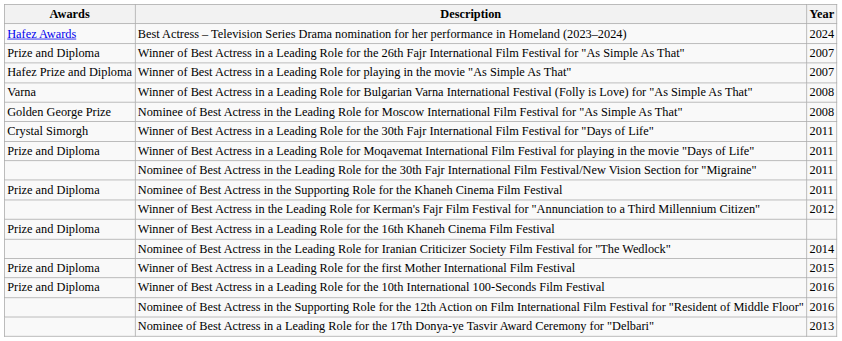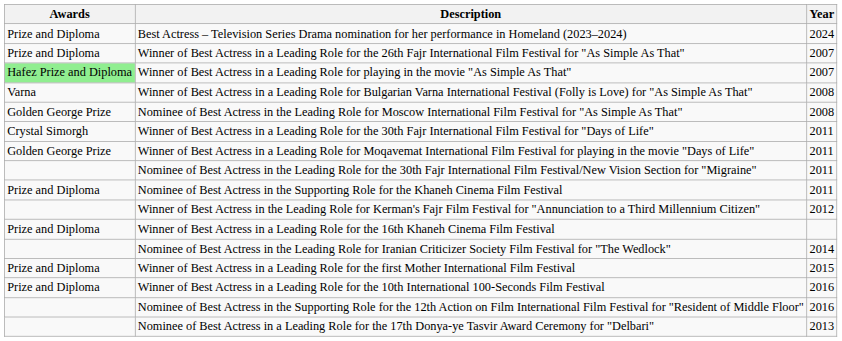(42, 33) Hafez Awards -> (53, 33) Prize and Diploma
(70, 72) no background -> (70, 72) lightgreen background
(53, 151) Prize and Diploma -> (59, 151) Golden George Prize
